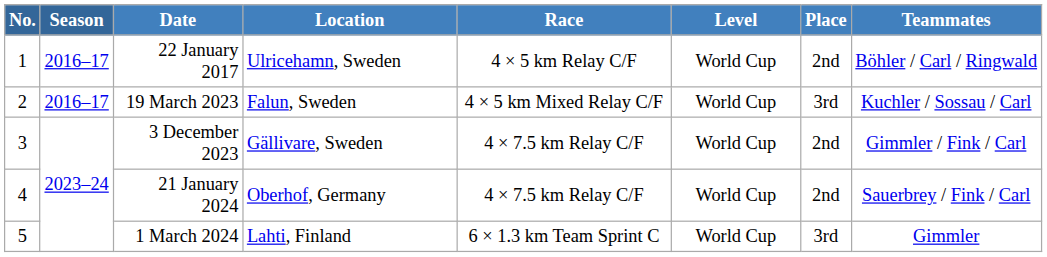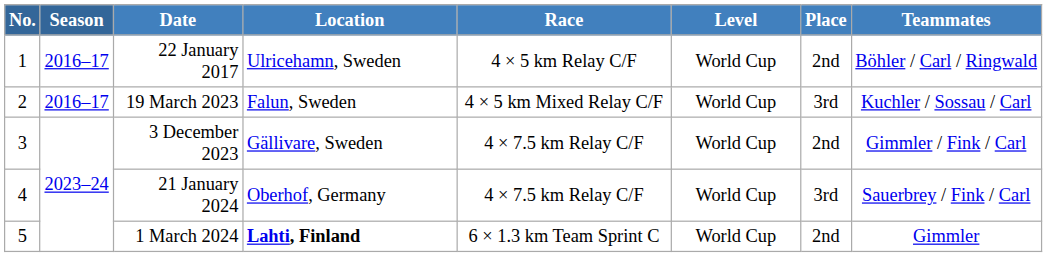(826, 195) 2nd -> (826, 195) 3rd
(299, 236) normal -> (304, 236) bold
(826, 236) 3rd -> (826, 236) 2nd
